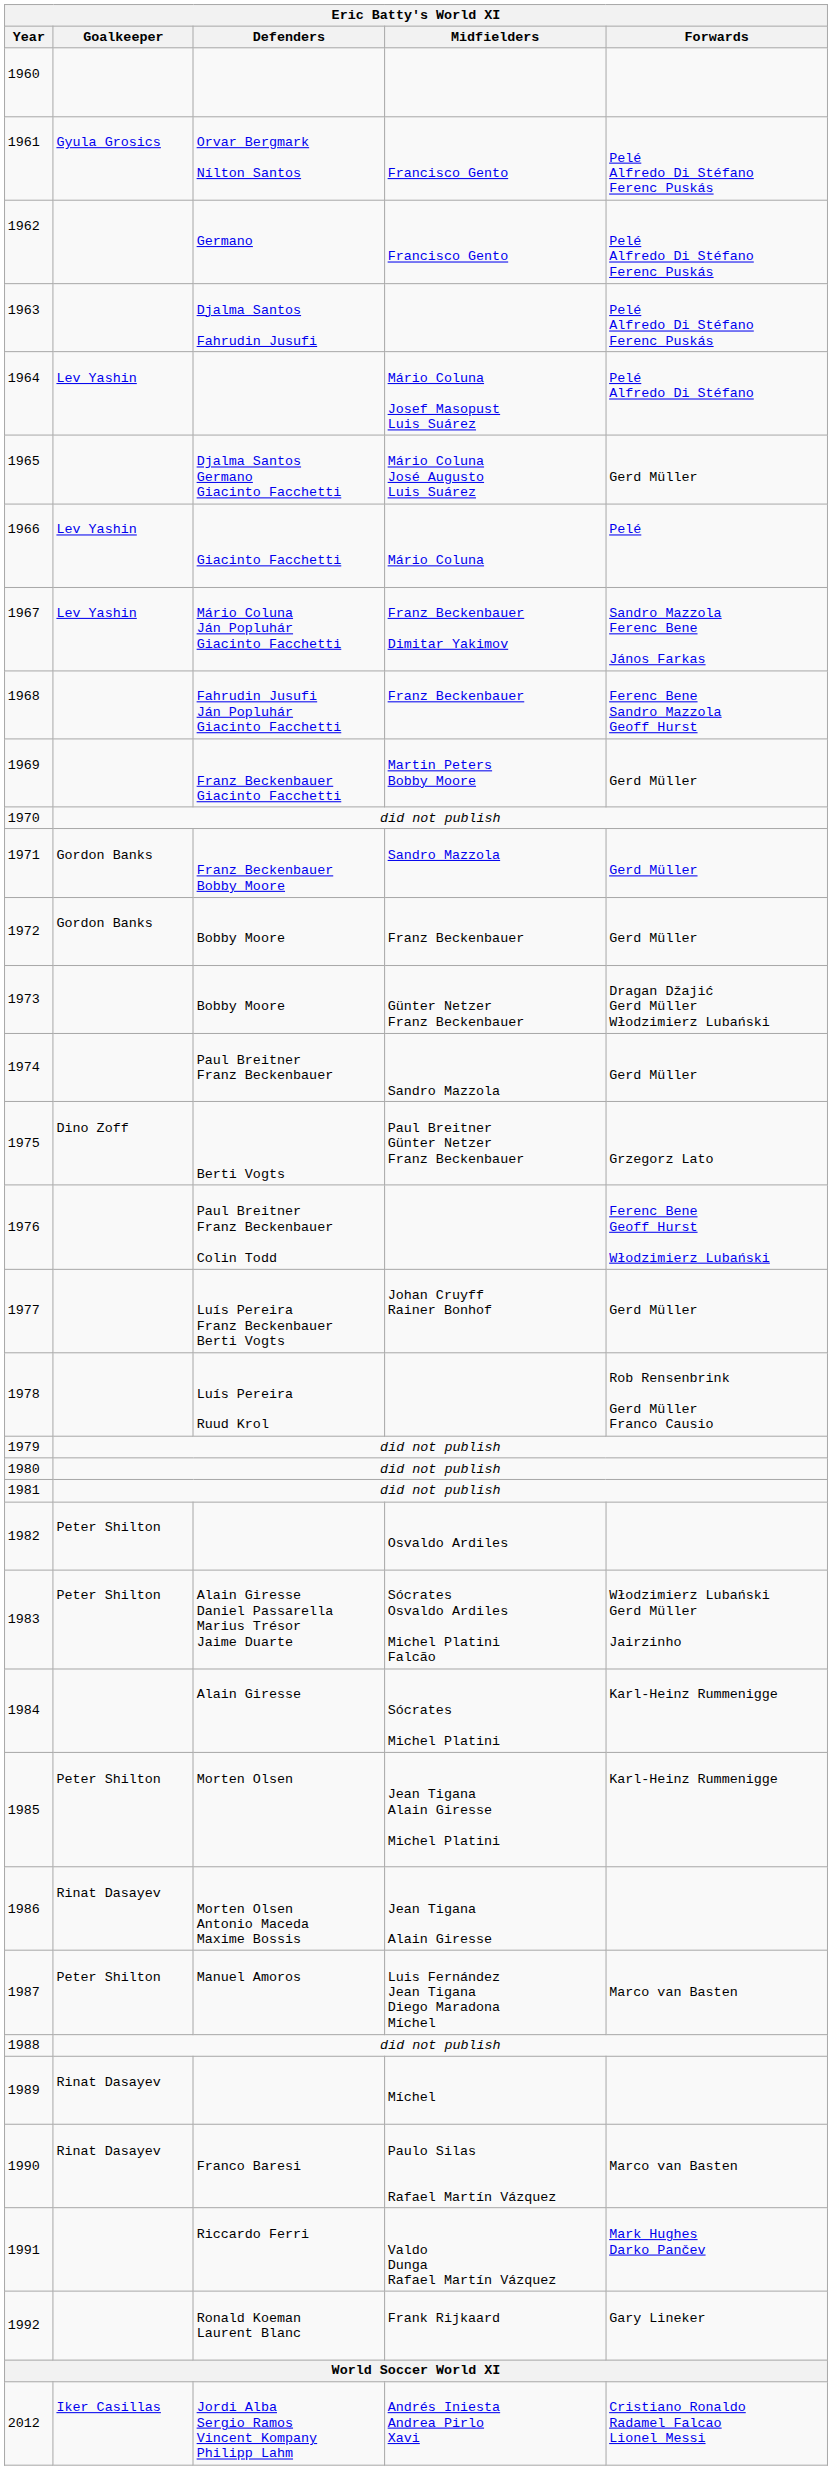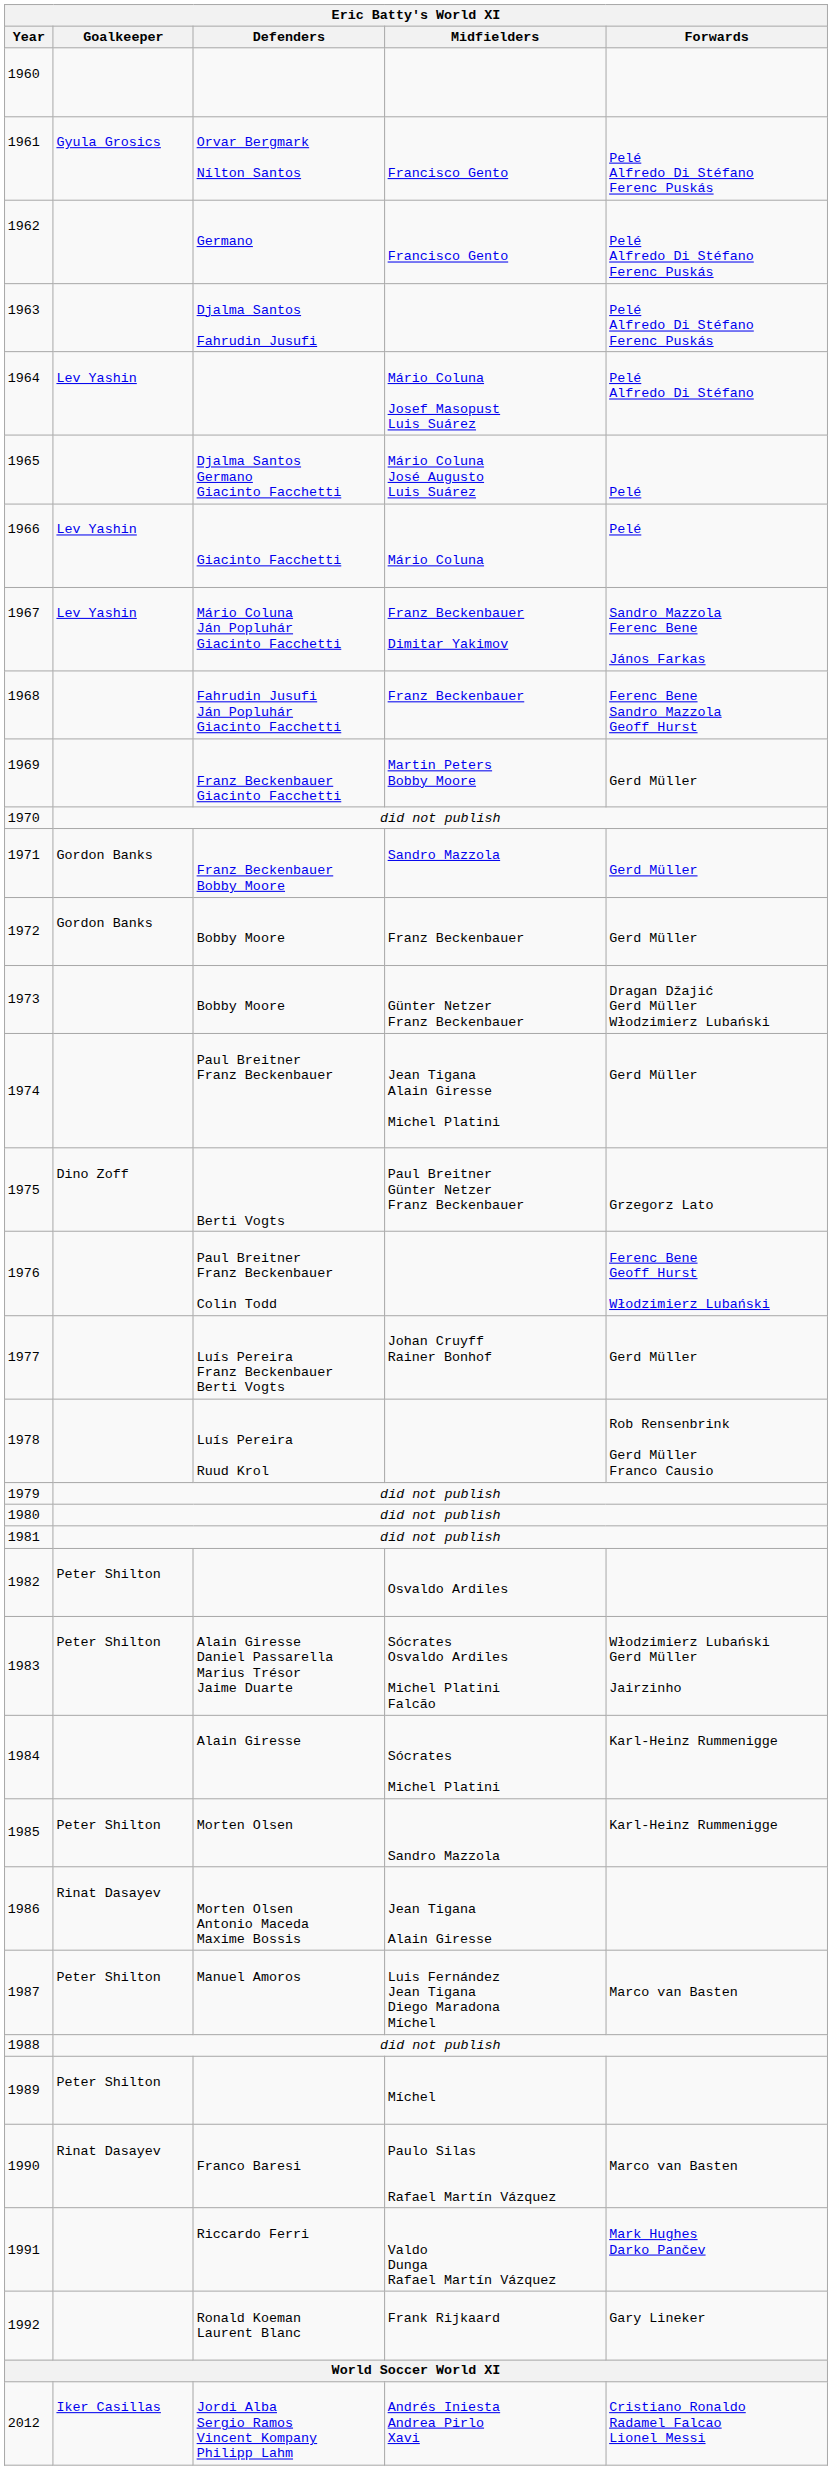(653, 477) Gerd Müller -> (625, 493) Pelé
(444, 1091) Sandro Mazzola -> (444, 1098) Jean Tigana Alain Giresse Michel Platini
(444, 1817) Jean Tigana Alain Giresse Michel Platini -> (444, 1856) Sandro Mazzola
(109, 2082) Rinat Dasayev -> (109, 2082) Peter Shilton
